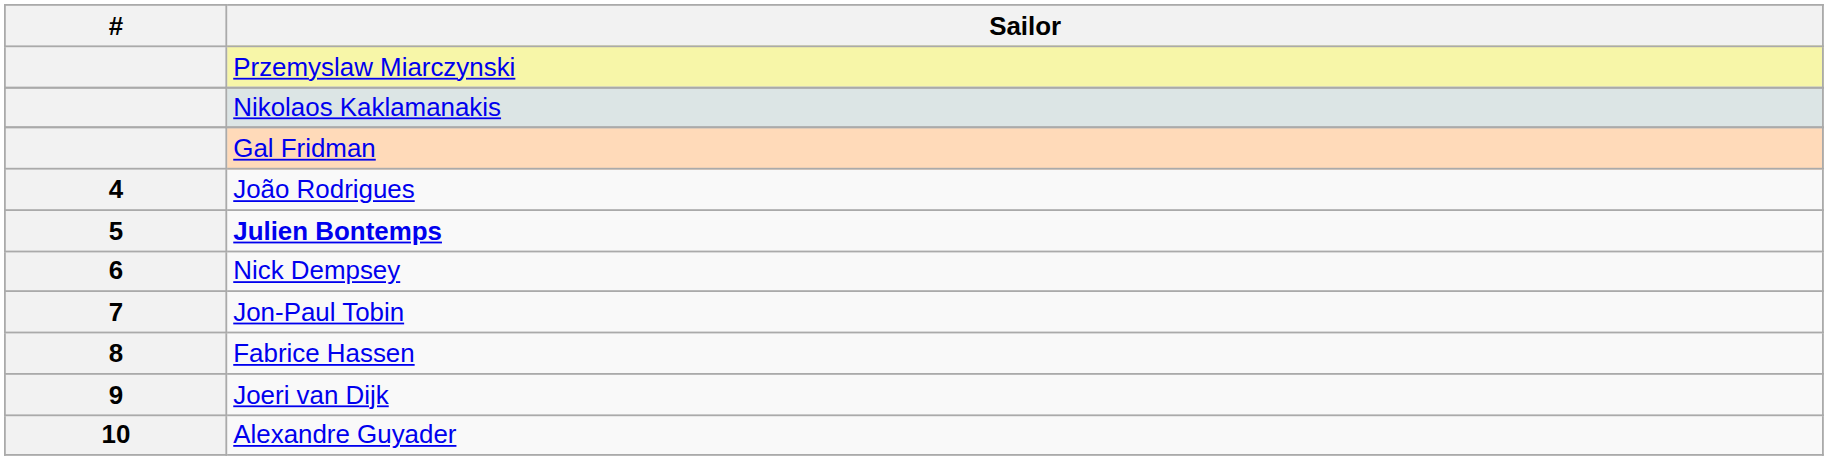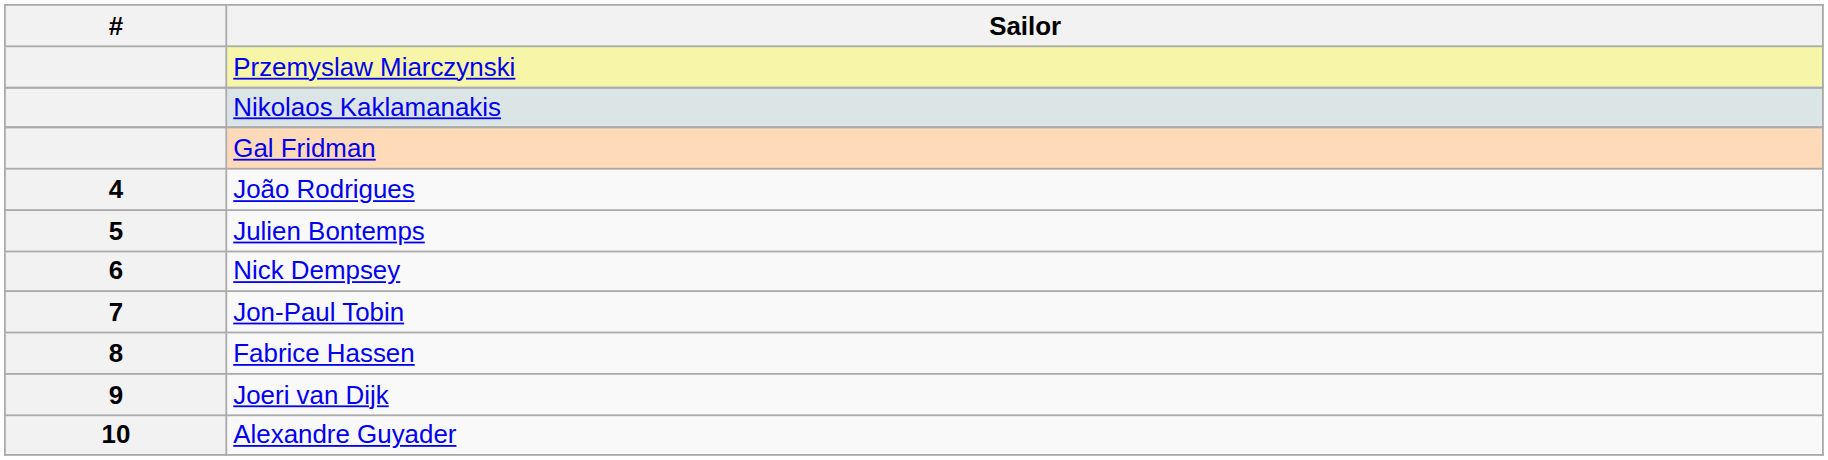(338, 231) bold -> (329, 231) normal
